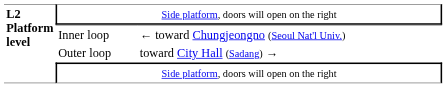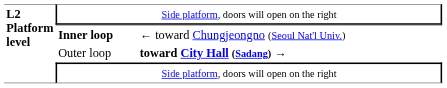(84, 34) normal -> (86, 34) bold
(209, 53) normal -> (213, 53) bold
